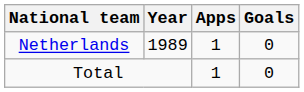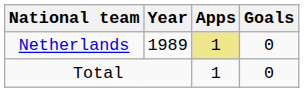(216, 46) no background -> (216, 46) khaki background
